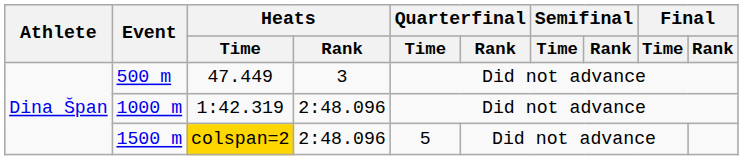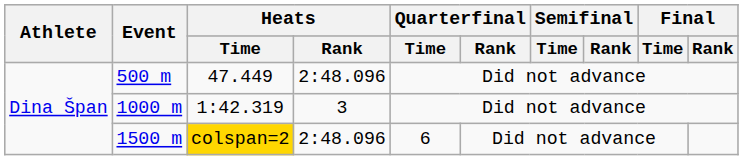(342, 78) 3 -> (342, 78) 2:48.096
(342, 108) 2:48.096 -> (342, 108) 3
(425, 139) 5 -> (425, 139) 6
